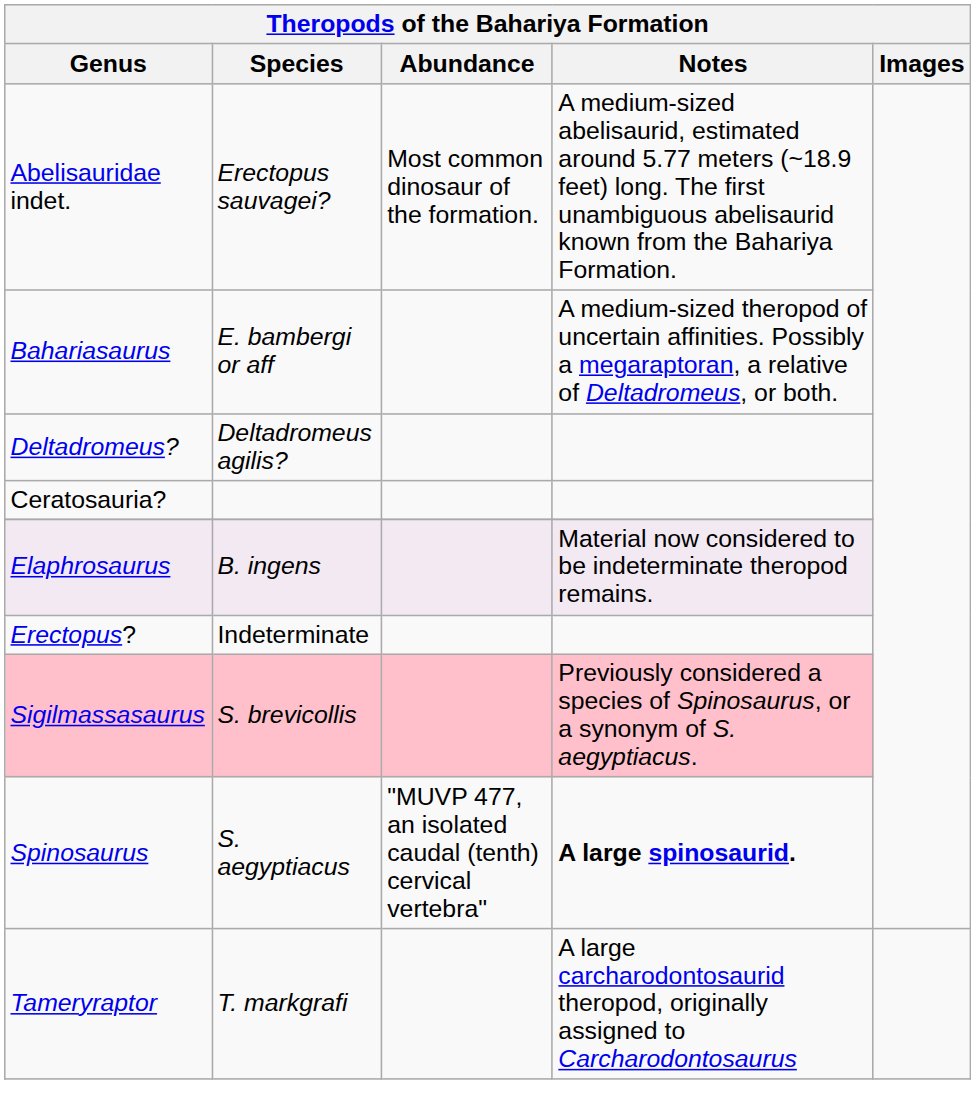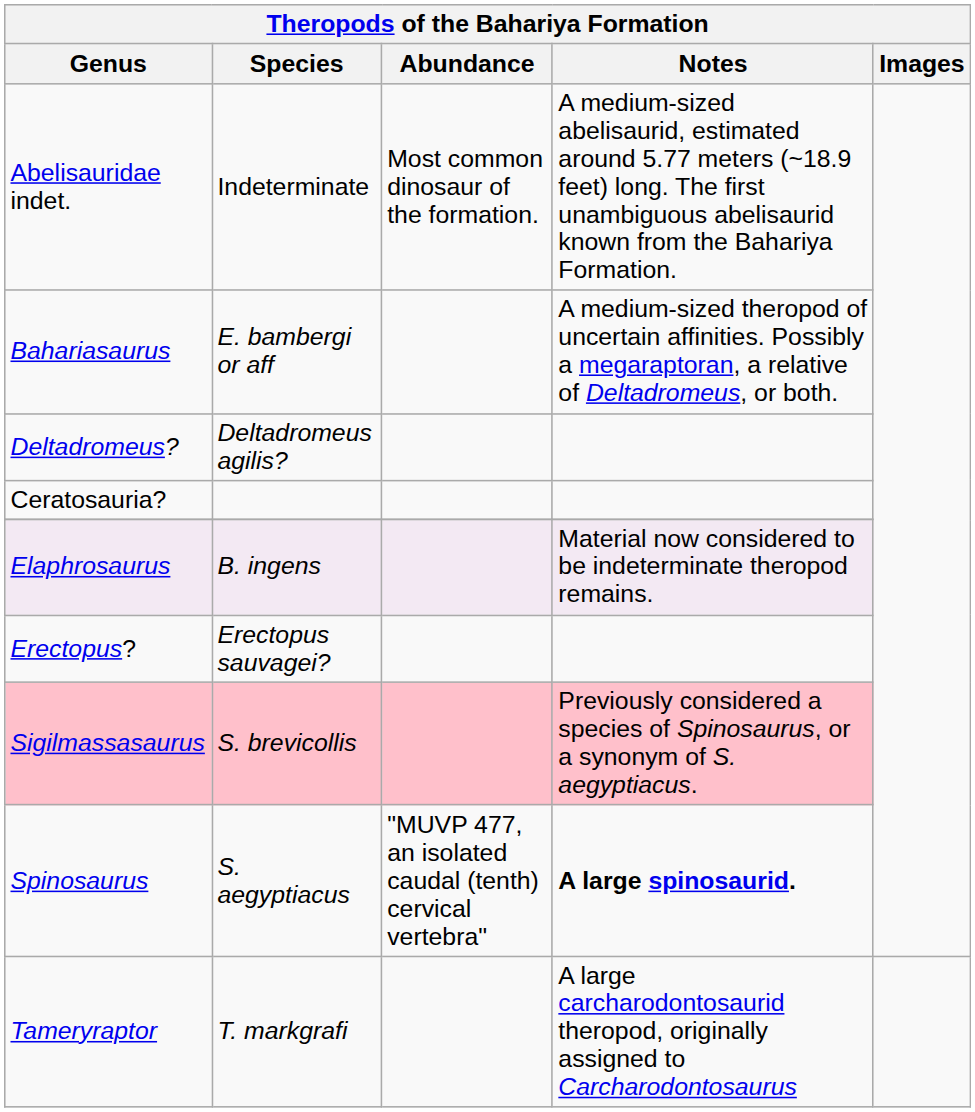(274, 186) Erectopus sauvagei? -> (293, 186) Indeterminate
(293, 634) Indeterminate -> (274, 648) Erectopus sauvagei?
